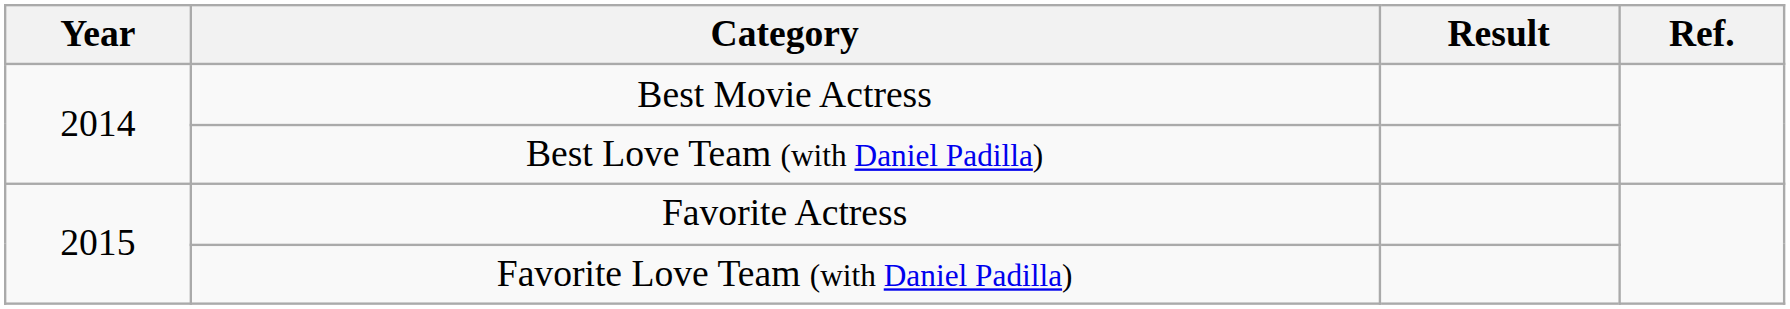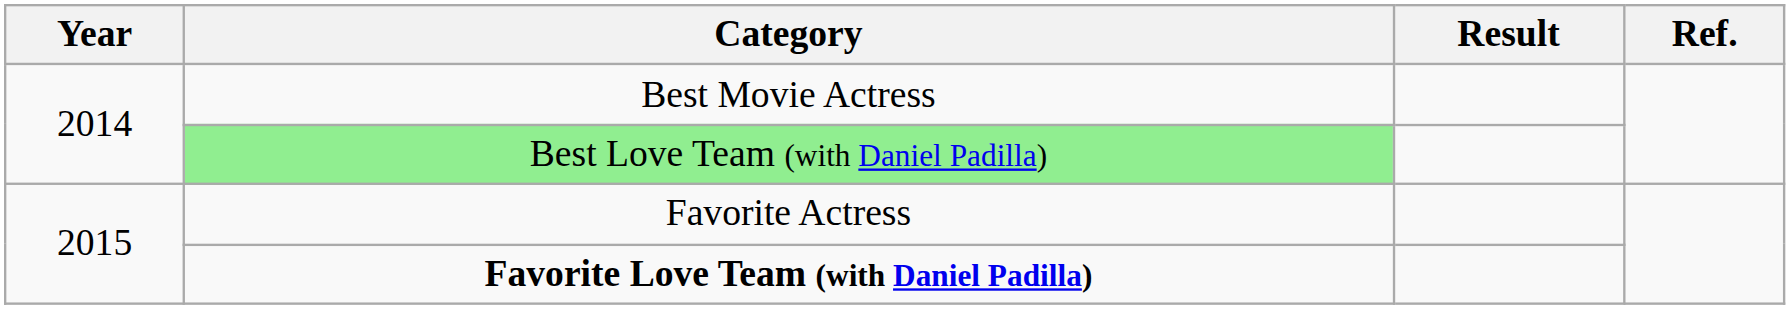(785, 153) no background -> (788, 153) lightgreen background
(785, 272) normal -> (788, 272) bold
